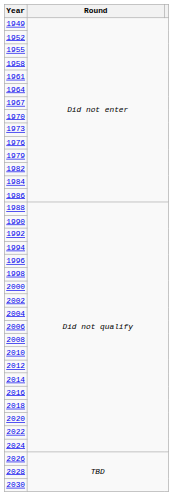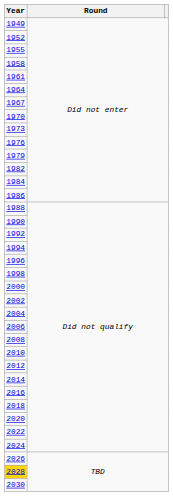(16, 472) no background -> (16, 472) gold background
